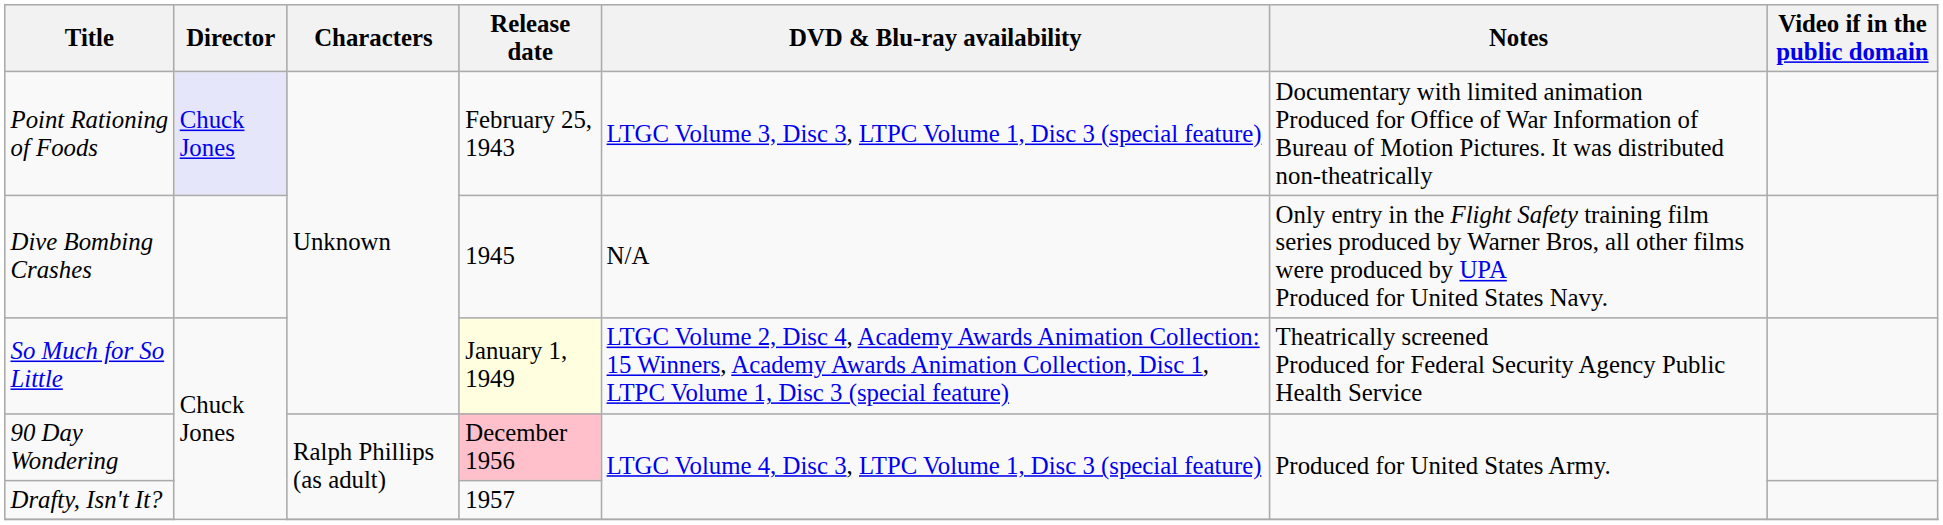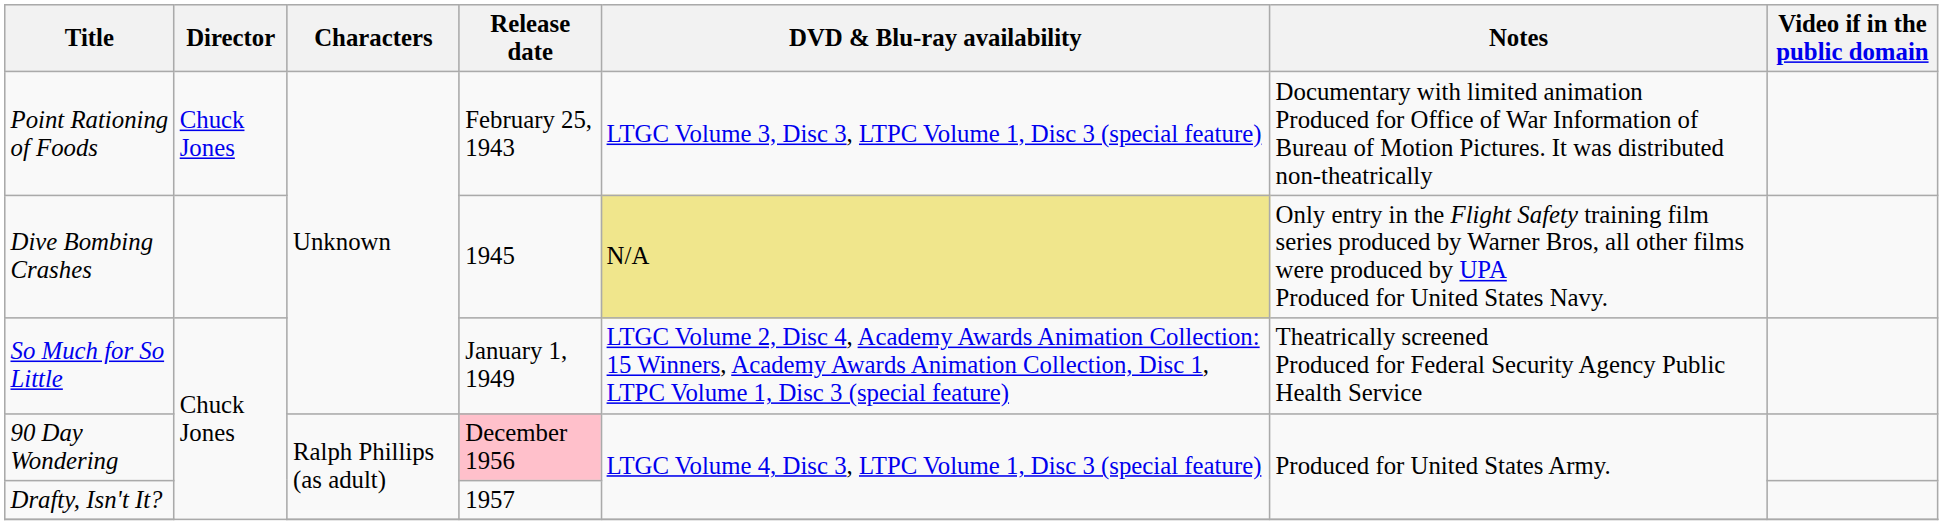(212, 133) lavender background -> (212, 133) no background
(628, 256) no background -> (628, 256) khaki background
(516, 365) lightyellow background -> (516, 365) no background
